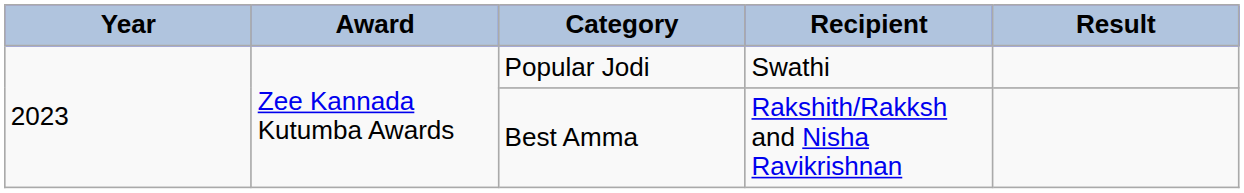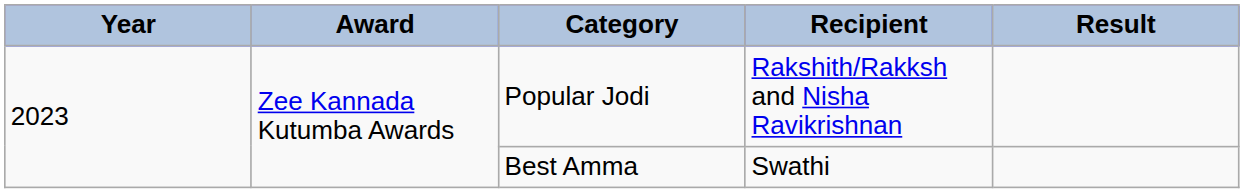(791, 66) Swathi -> (849, 95) Rakshith/Rakksh and Nisha Ravikrishnan
(849, 137) Rakshith/Rakksh and Nisha Ravikrishnan -> (791, 166) Swathi
